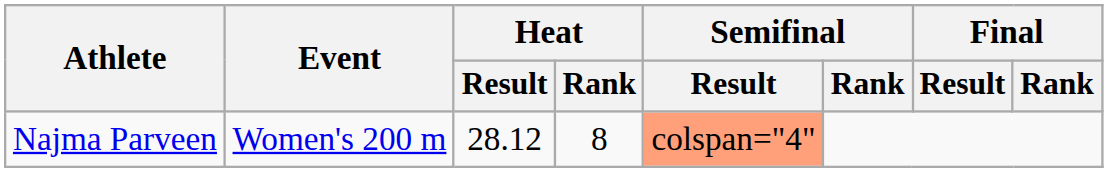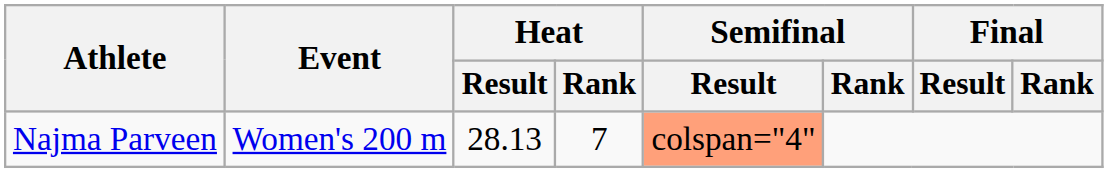(505, 139) 28.12 -> (505, 139) 28.13
(599, 139) 8 -> (599, 139) 7
